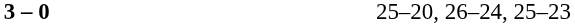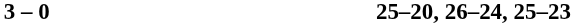(473, 10) normal -> (473, 10) bold
